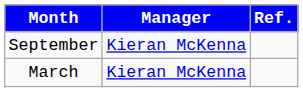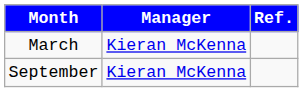rows swapped: (54, 45) <-> (54, 72)
